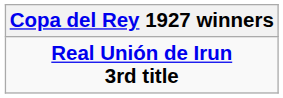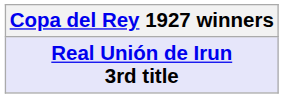(142, 64) no background -> (142, 64) lavender background
